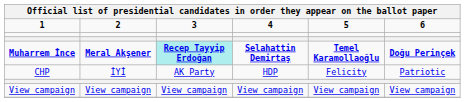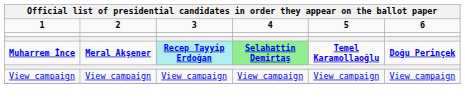(270, 53) no background -> (270, 53) lightgreen background
- row: (42, 72)
